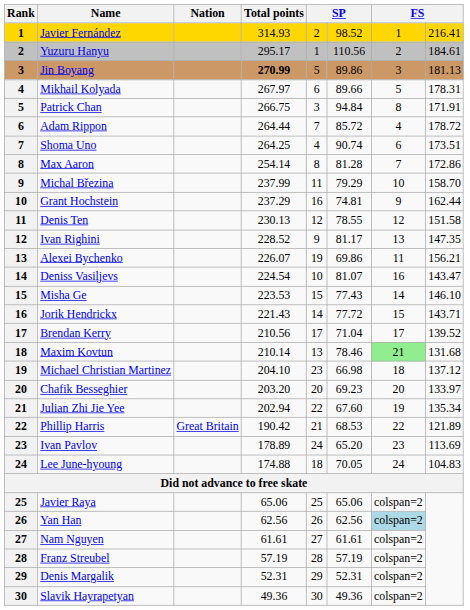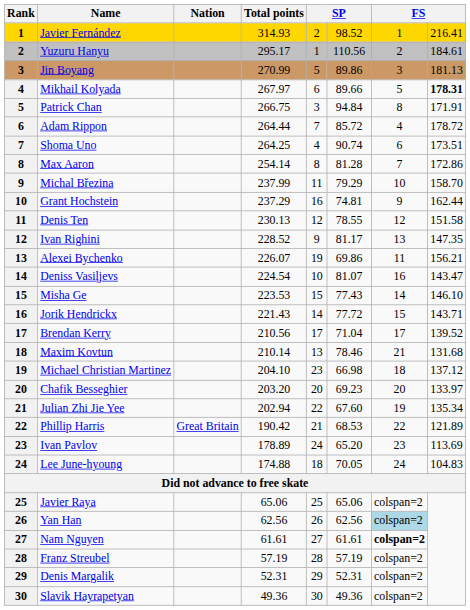(274, 70) bold -> (274, 70) normal
(445, 88) normal -> (447, 88) bold
(398, 351) lightgreen background -> (399, 351) no background
(398, 539) normal -> (399, 539) bold
